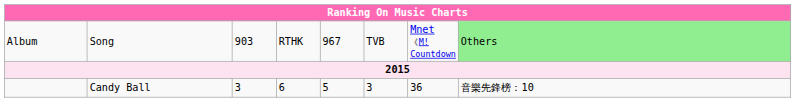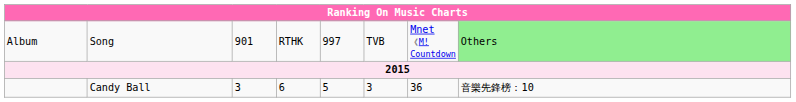(244, 41) 903 -> (244, 41) 901
(332, 41) 967 -> (332, 41) 997
